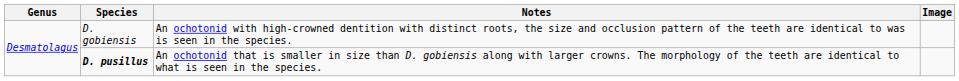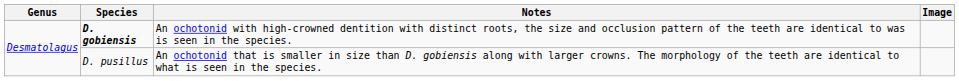(110, 34) normal -> (110, 34) bold
(116, 62) bold -> (116, 62) normal
